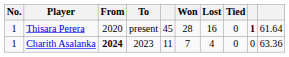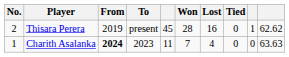(14, 28) 1 -> (14, 28) 2
(112, 28) 2020 -> (112, 28) 2019
(253, 28) bold -> (253, 28) normal
(271, 28) 61.64 -> (271, 28) 62.62
(271, 44) 63.36 -> (271, 44) 63.63
